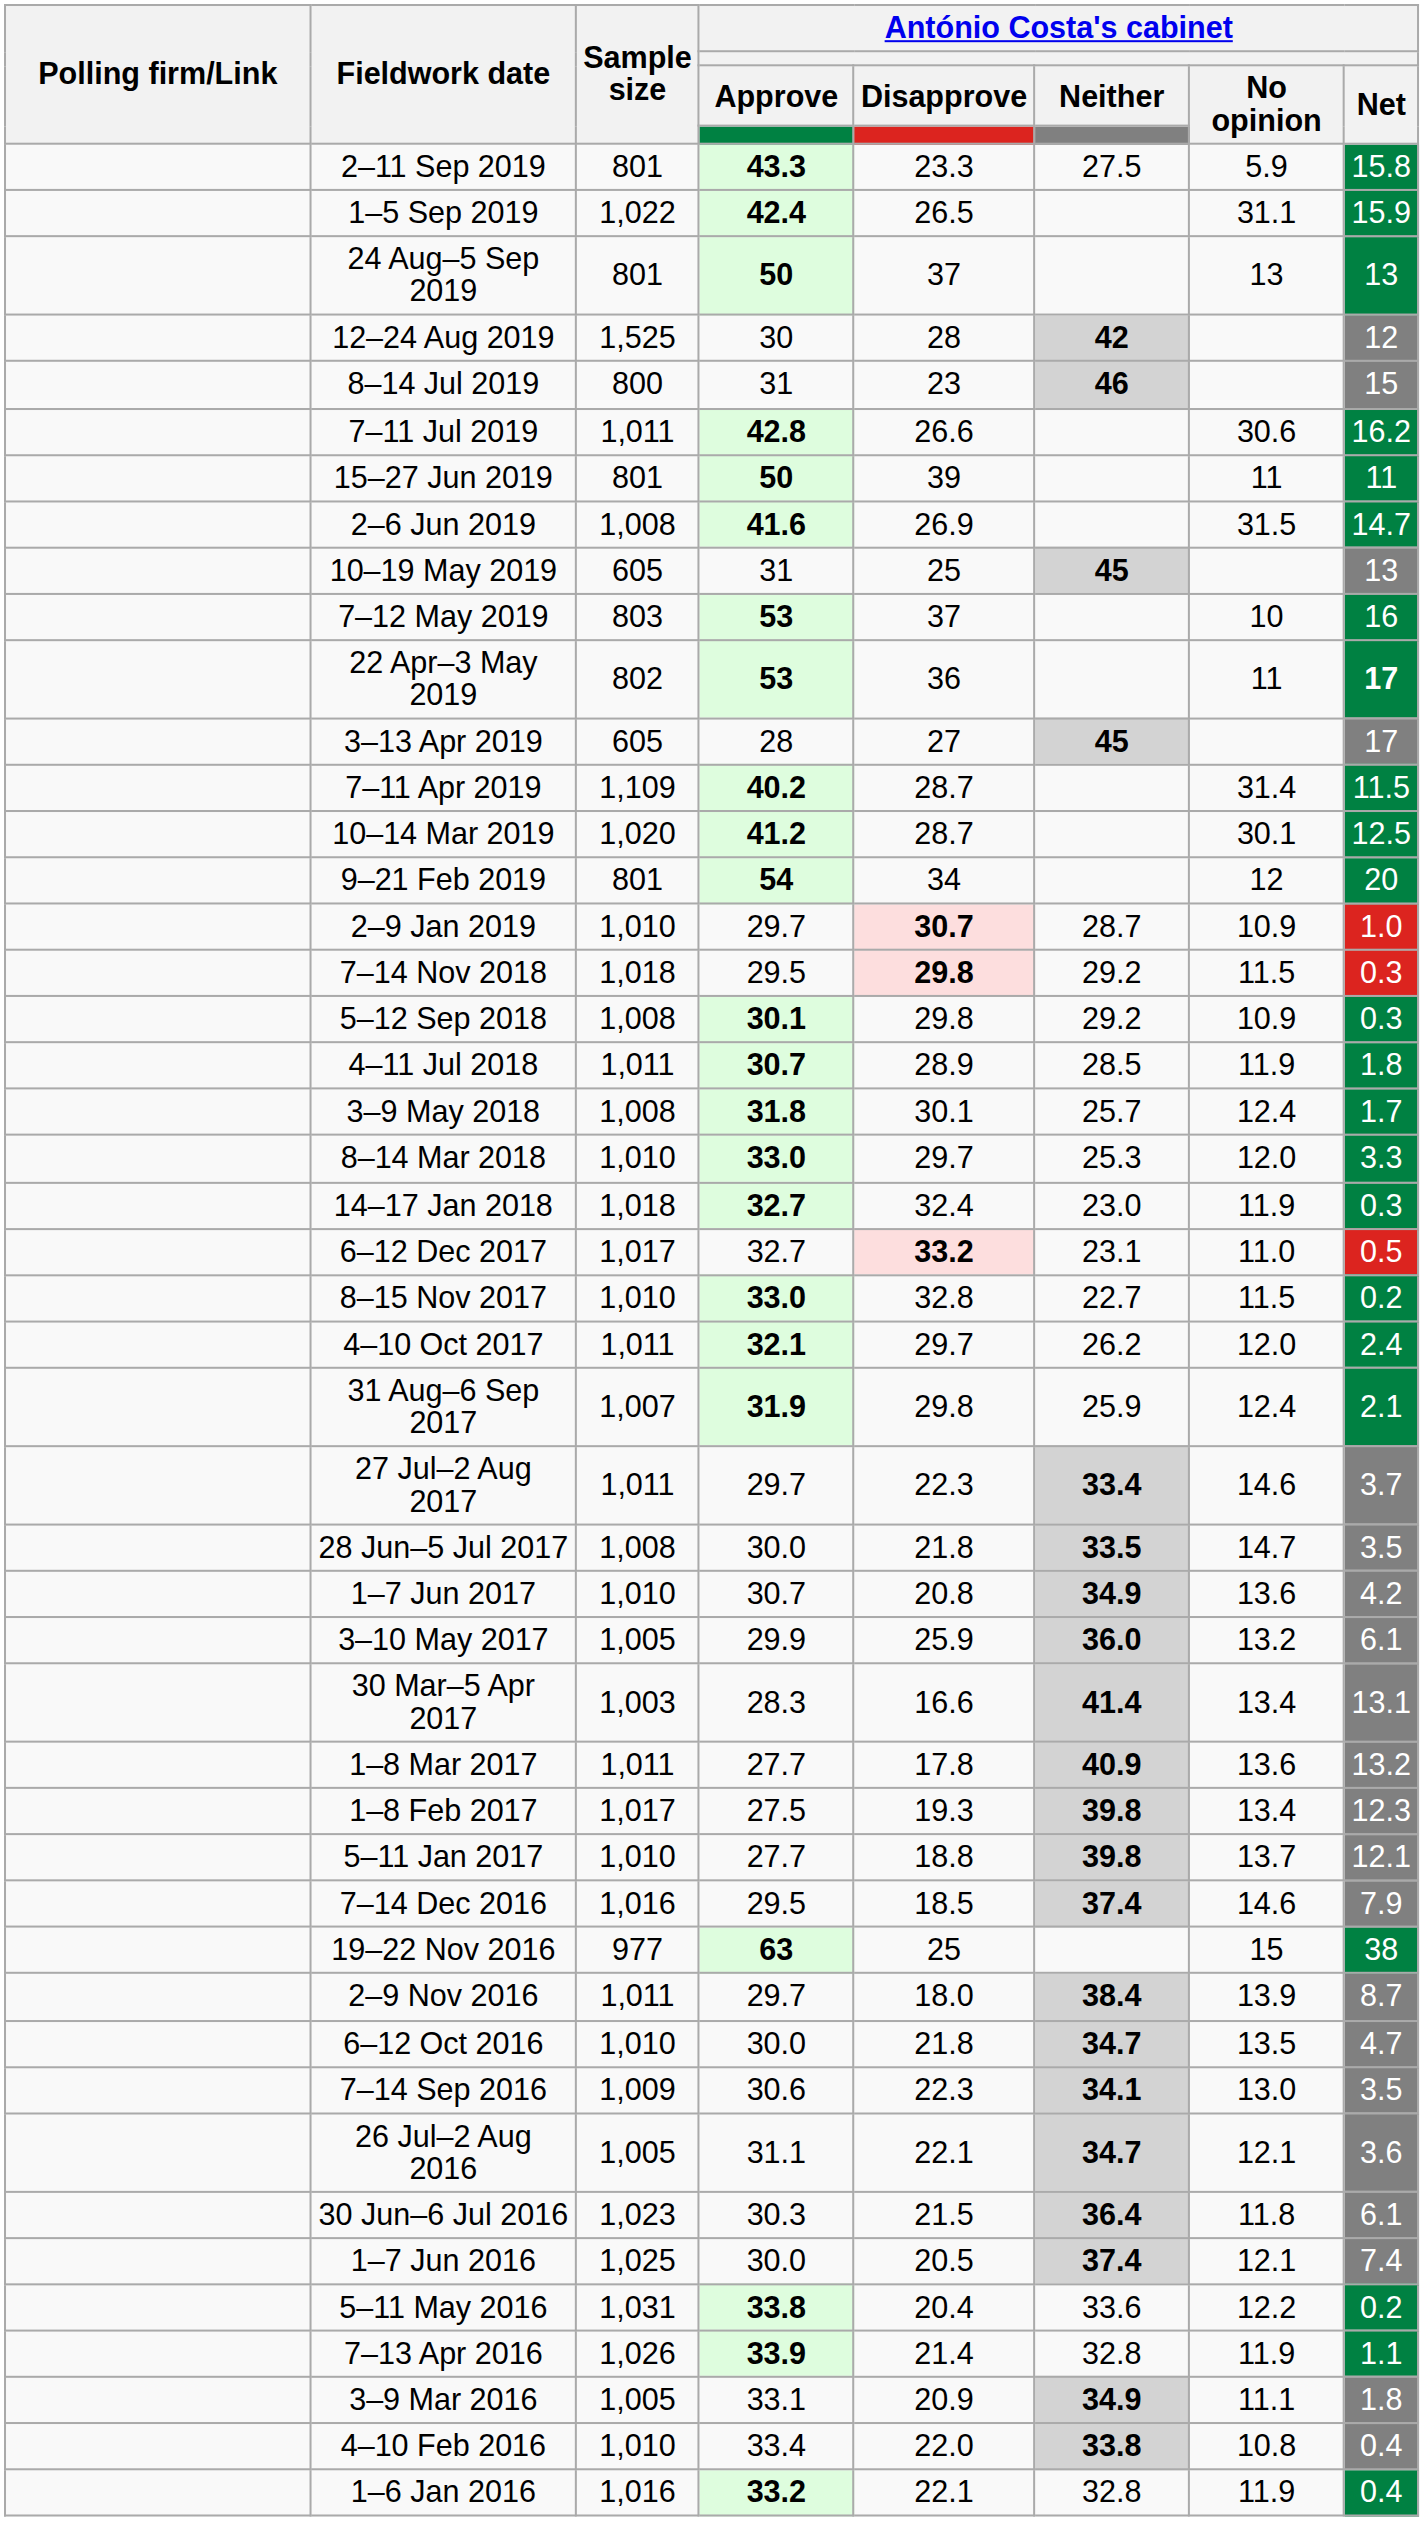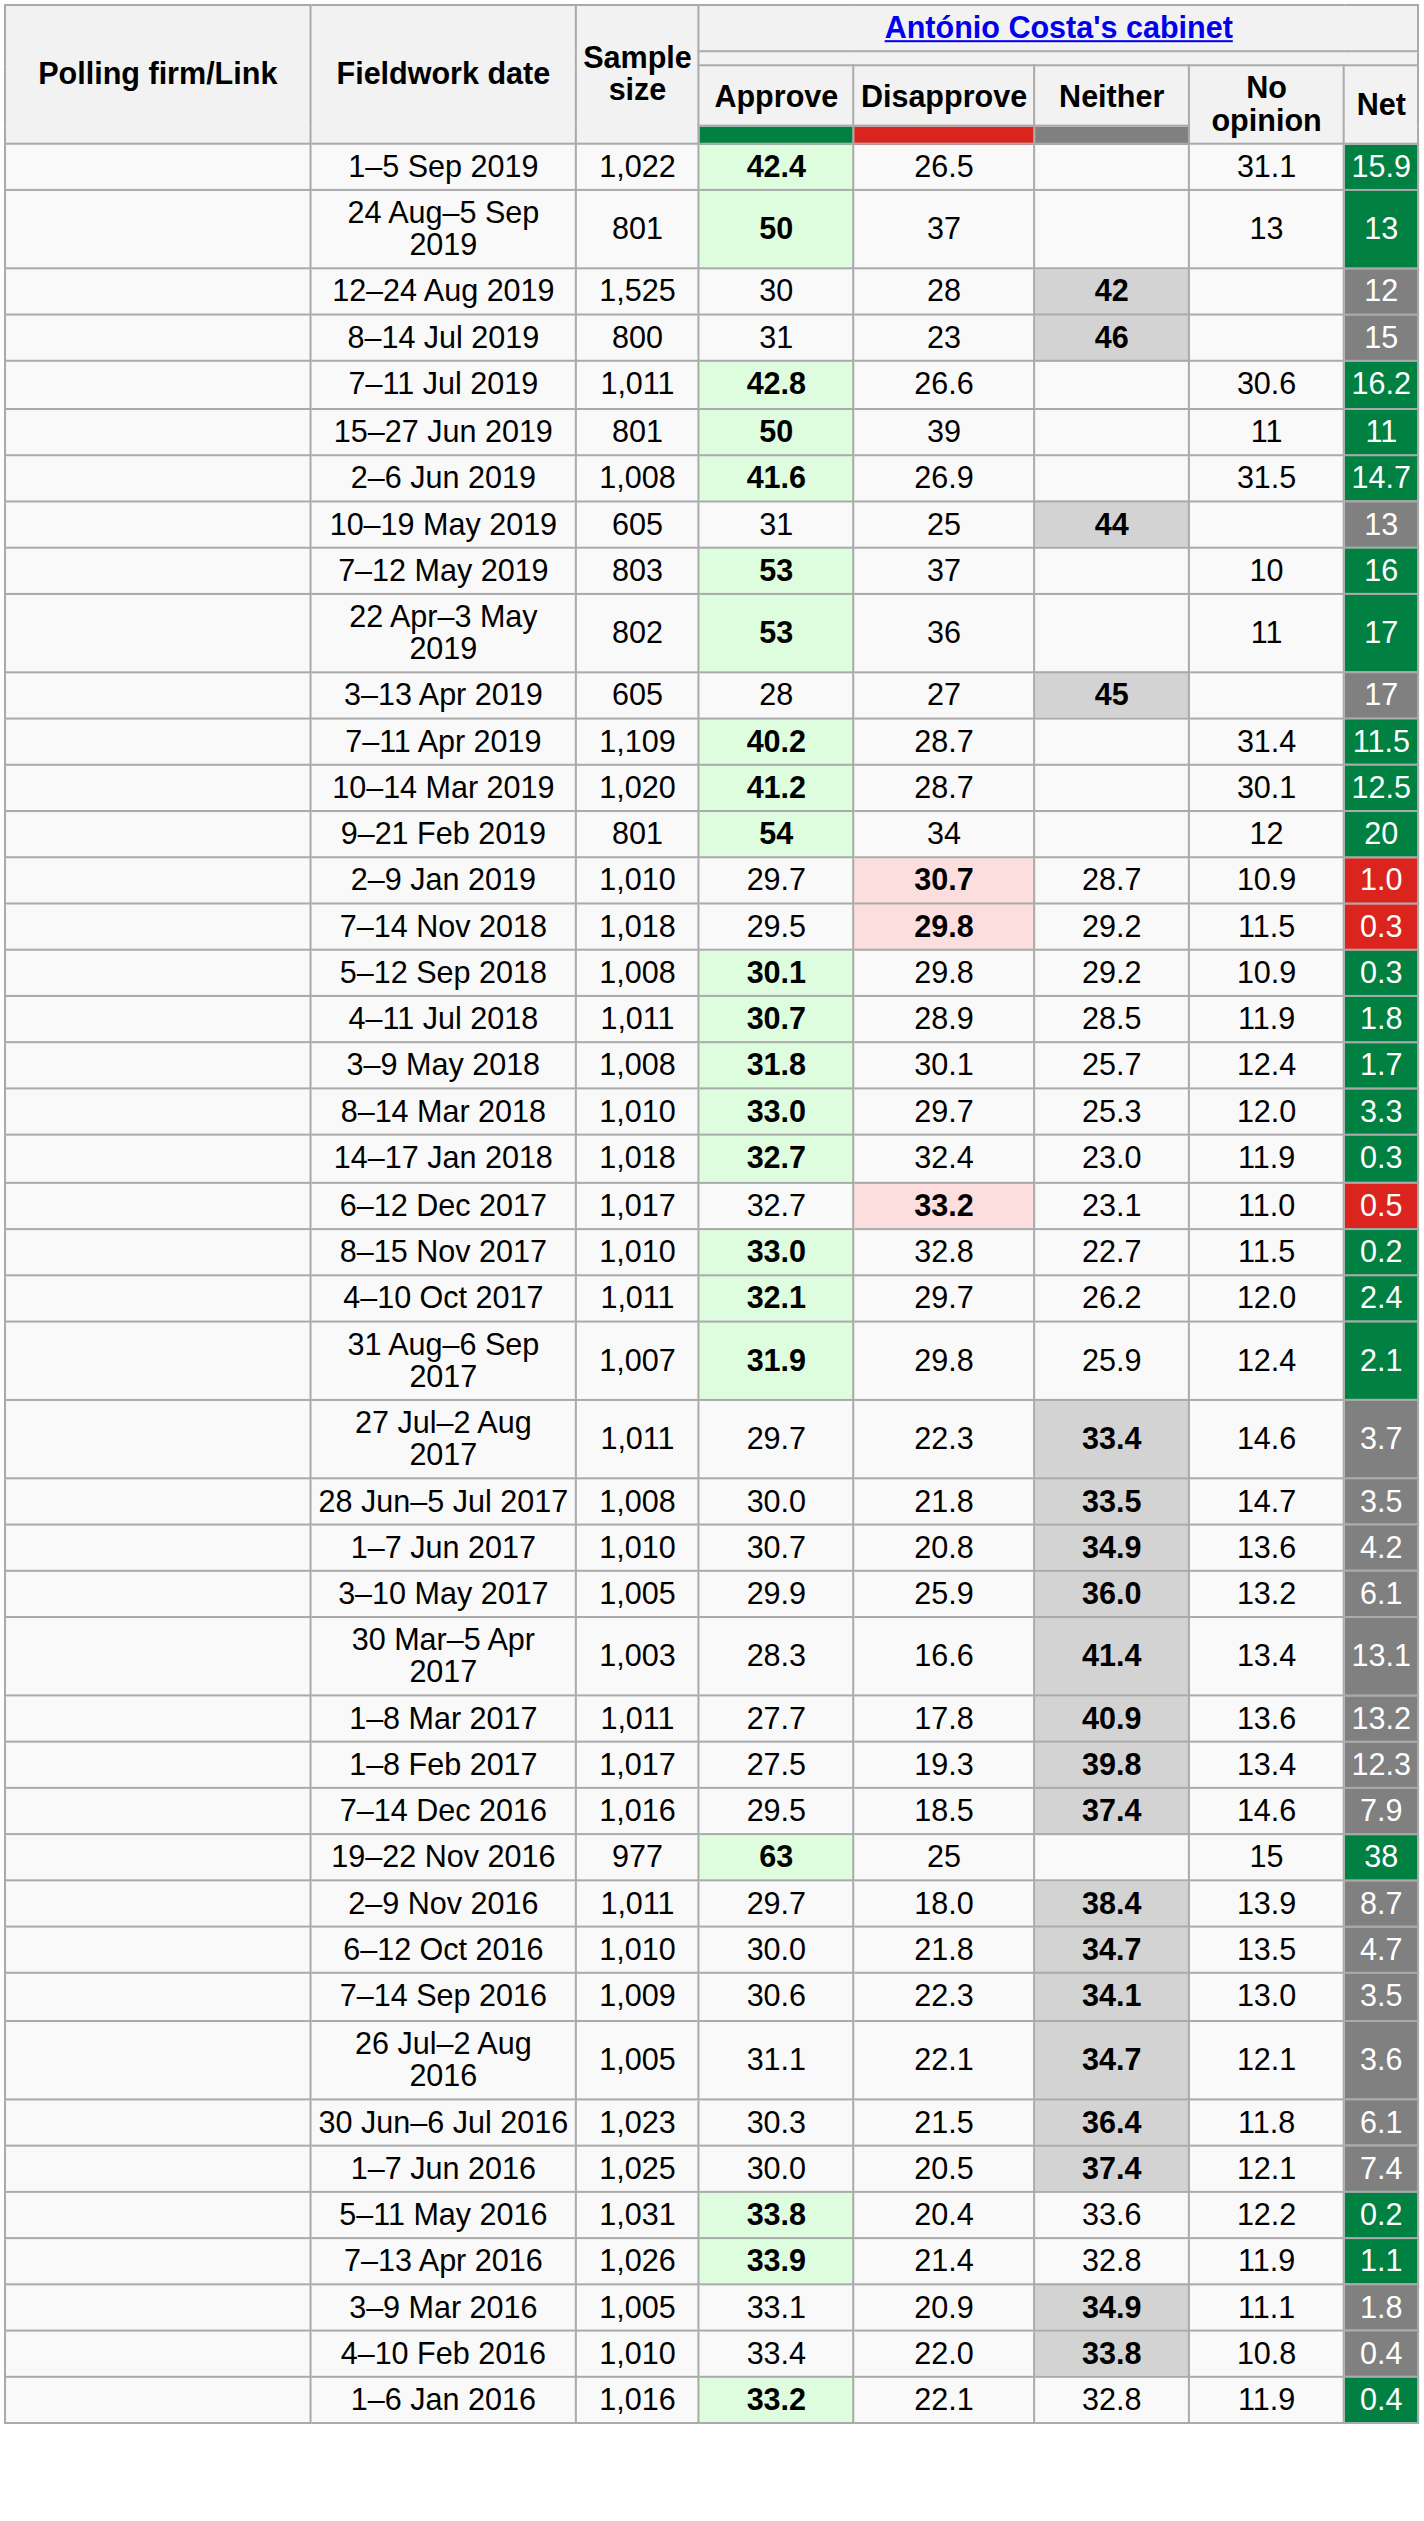- row: (443, 166)
(1112, 569) 45 -> (1112, 523) 44
(1381, 678) bold -> (1381, 632) normal
- row: (443, 1857)
